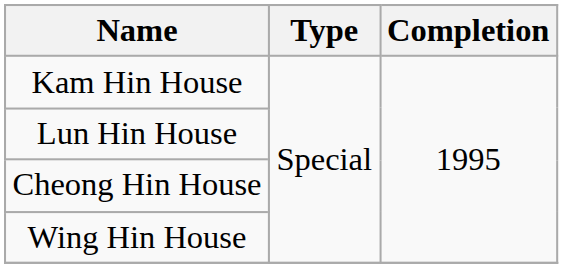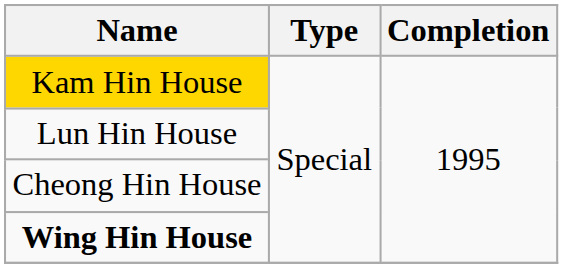(137, 81) no background -> (137, 81) gold background
(137, 236) normal -> (137, 236) bold
